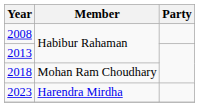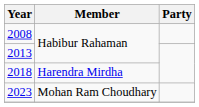(97, 72) Mohan Ram Choudhary -> (80, 72) Harendra Mirdha
(80, 92) Harendra Mirdha -> (97, 92) Mohan Ram Choudhary
